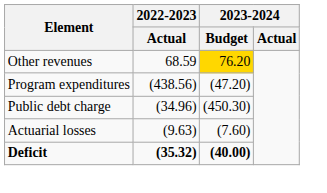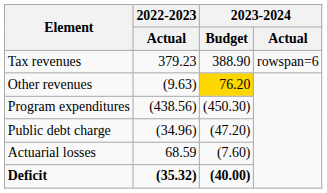+ row: (44, 61)
(181, 61) 68.59 -> (180, 84) (9.63)
(230, 84) (47.20) -> (227, 107) (450.30)
(227, 107) (450.30) -> (230, 129) (47.20)
(180, 129) (9.63) -> (181, 152) 68.59
